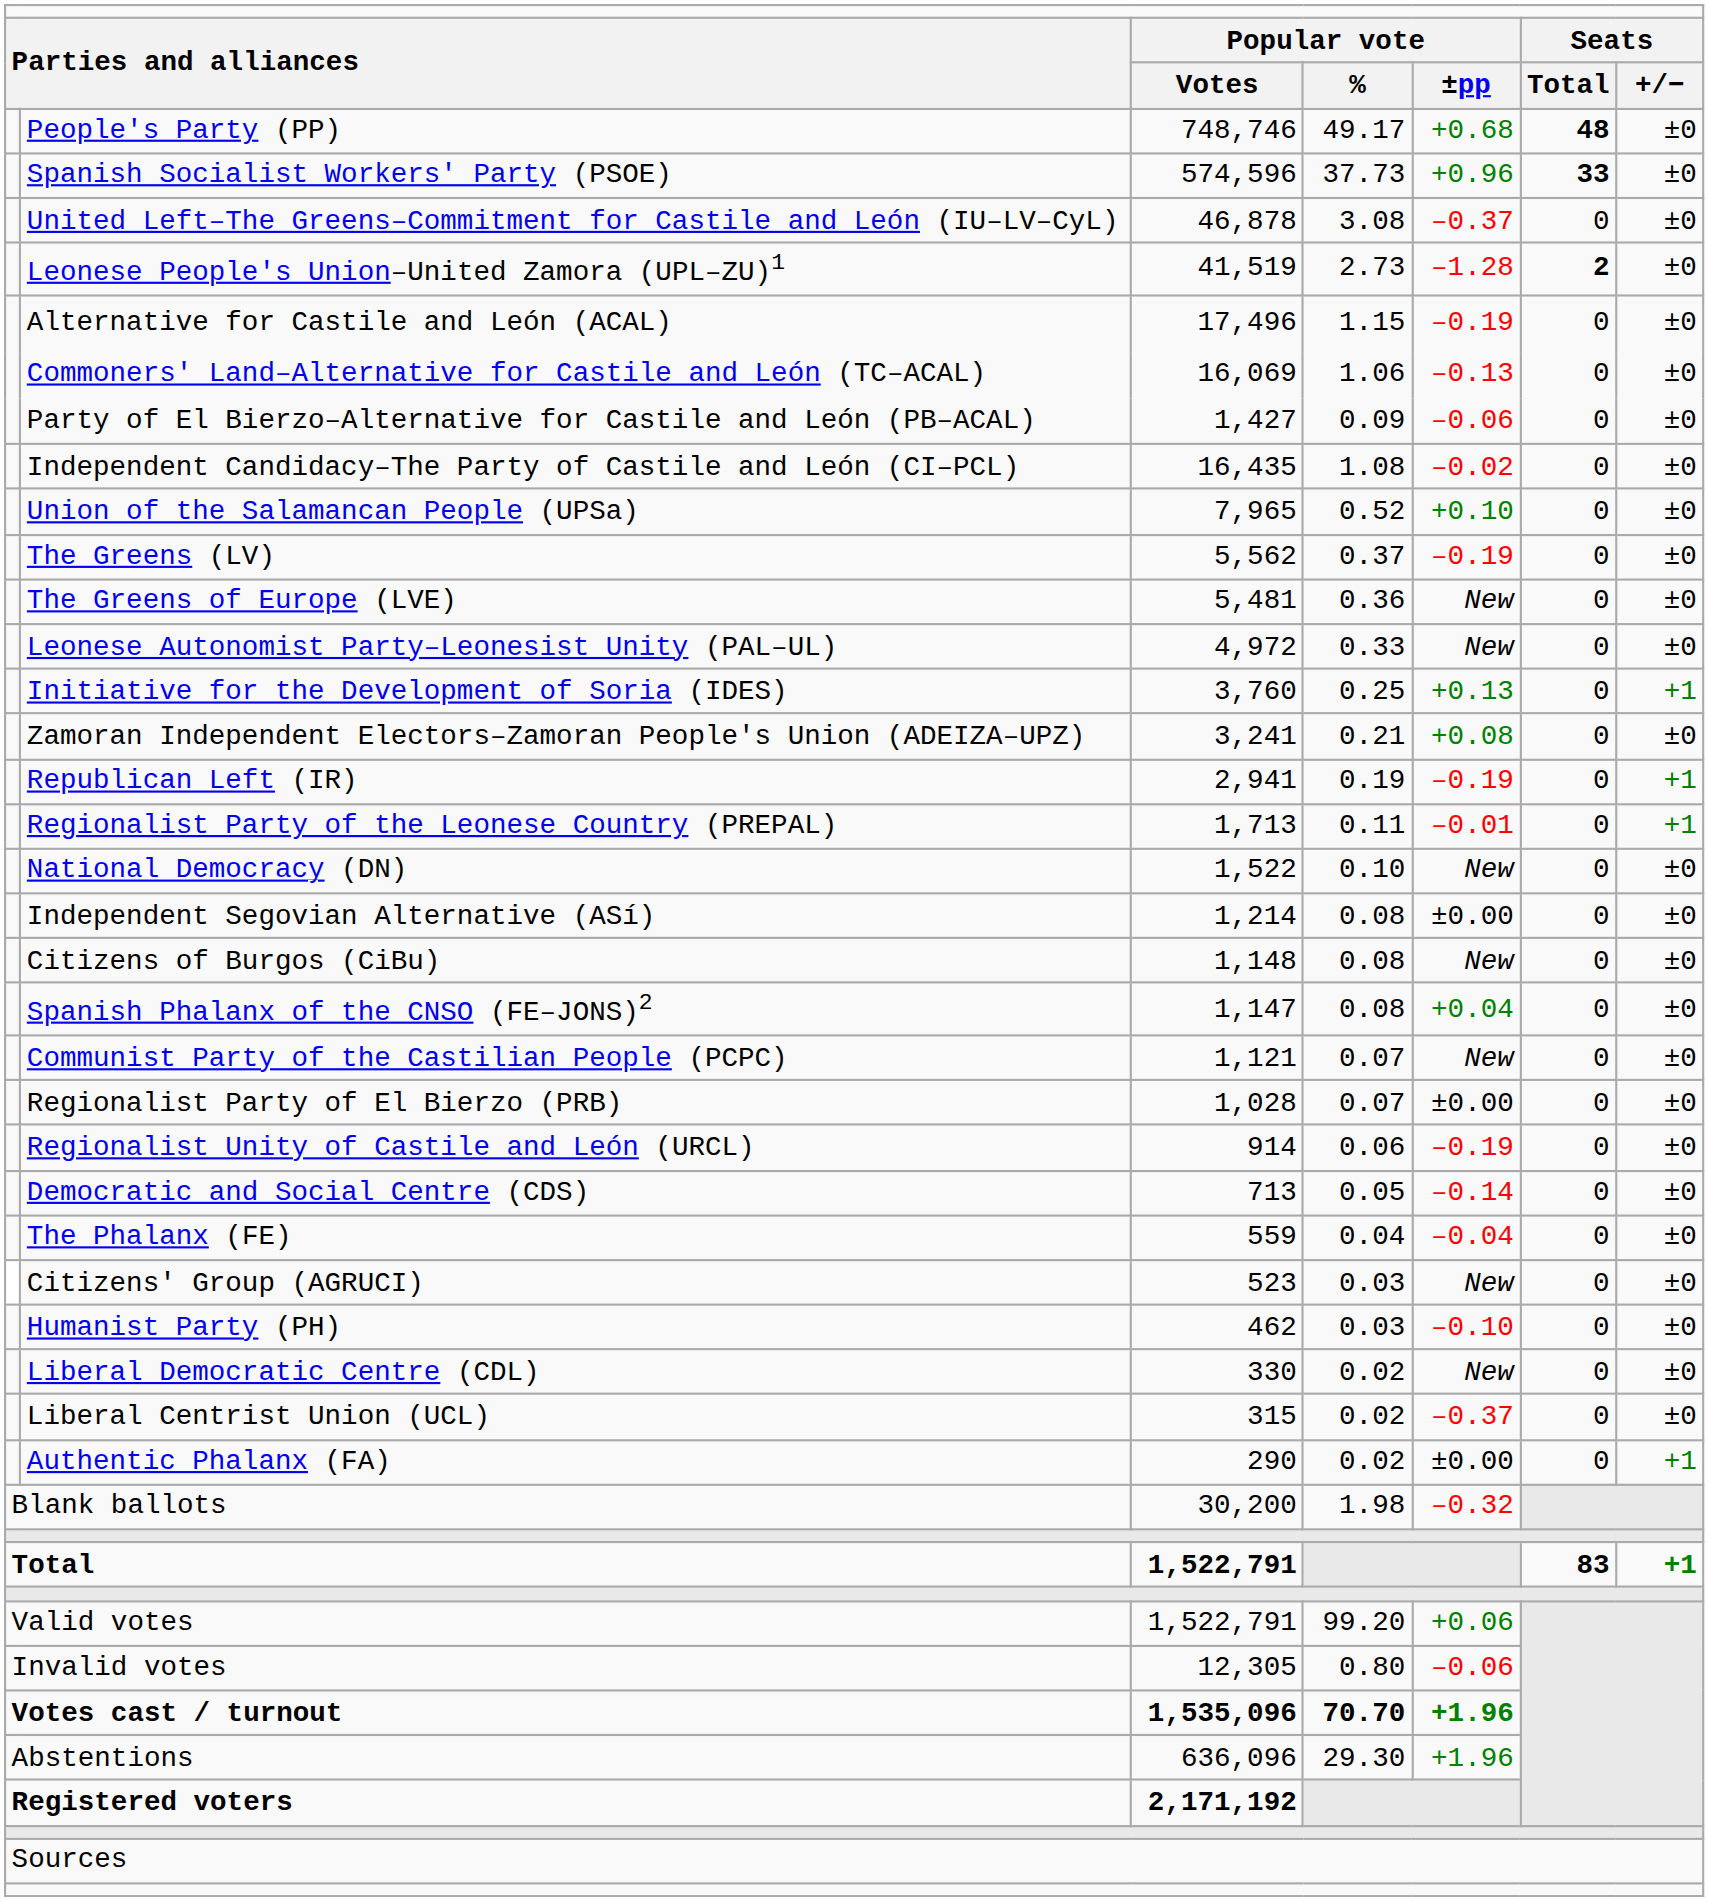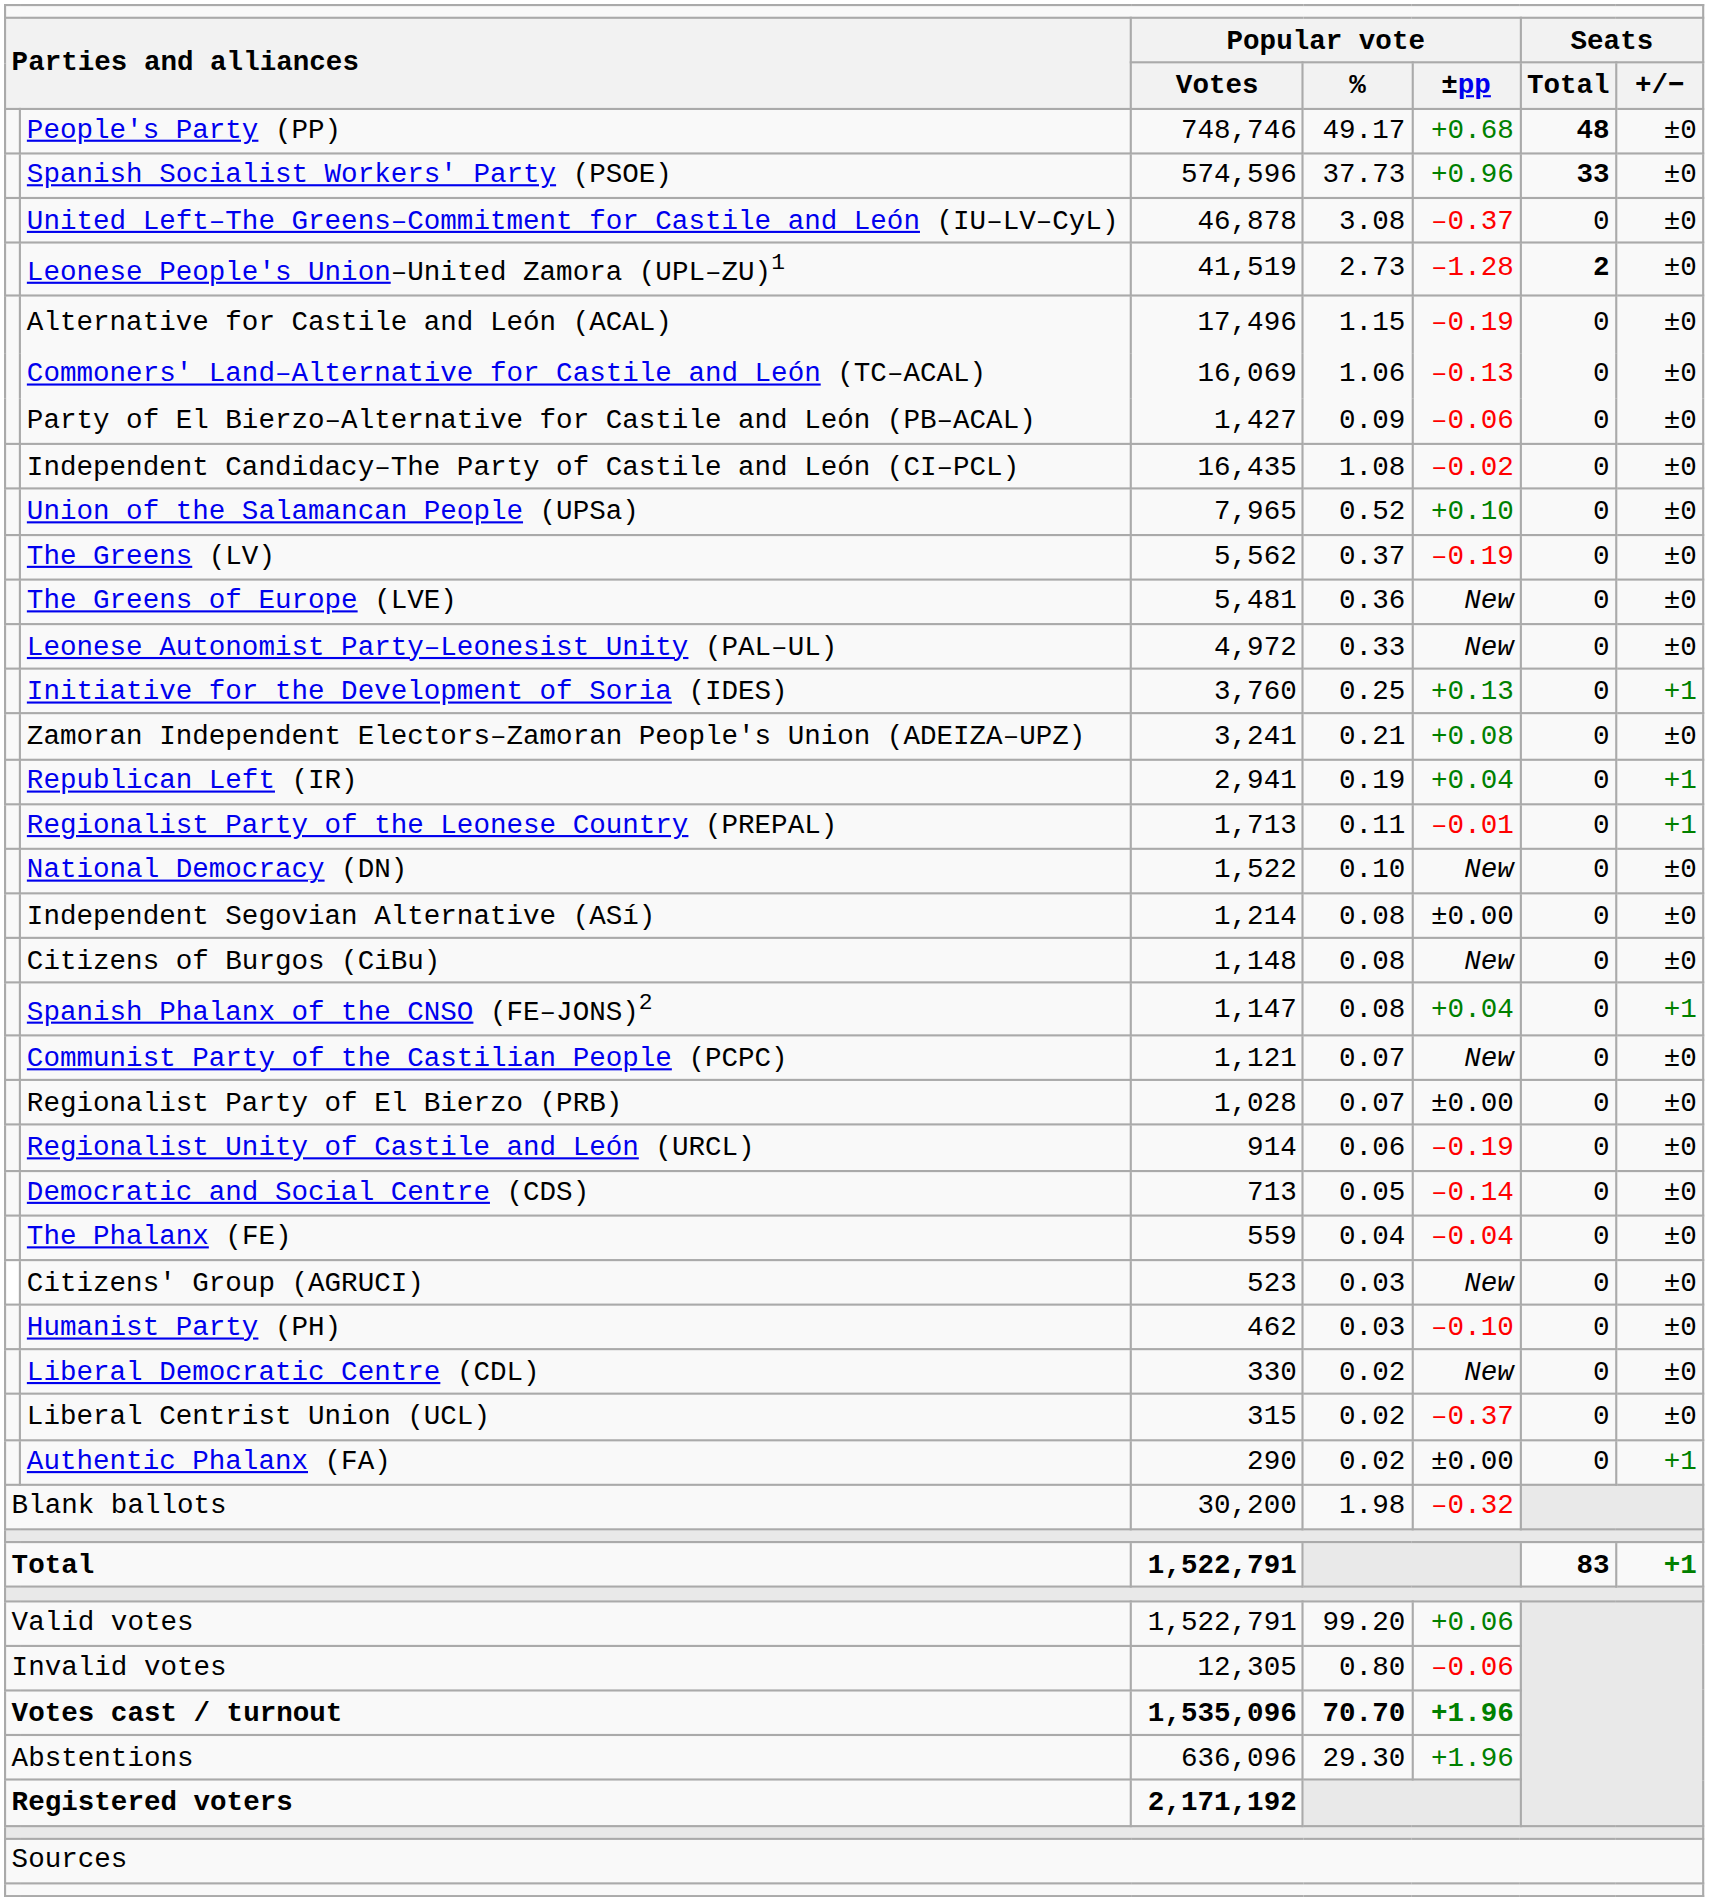(1472, 781) –0.19 -> (1472, 781) +0.04
(1680, 1009) ±0 -> (1680, 1009) +1
